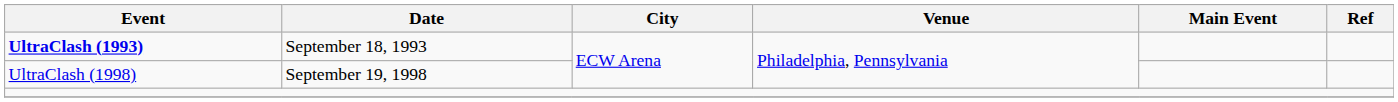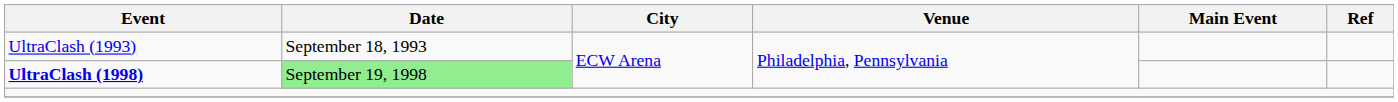(76, 46) bold -> (72, 46) normal
(72, 74) normal -> (76, 74) bold
(356, 74) no background -> (356, 74) lightgreen background
